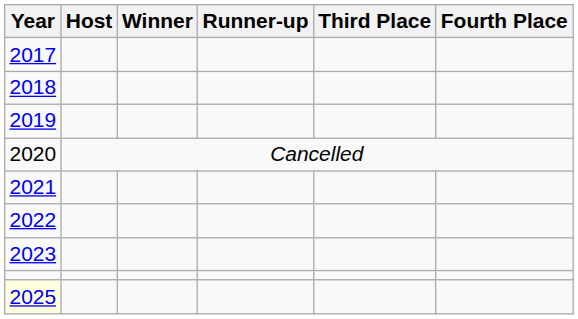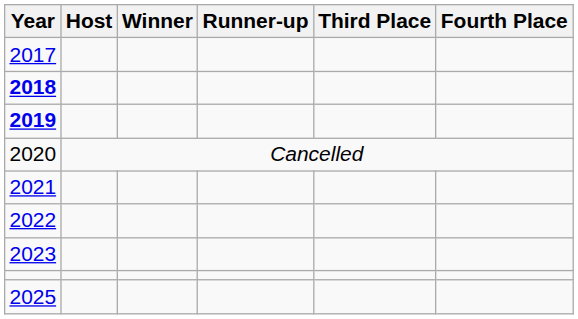(33, 87) normal -> (33, 87) bold
(33, 120) normal -> (33, 120) bold
(33, 296) lightyellow background -> (33, 296) no background
